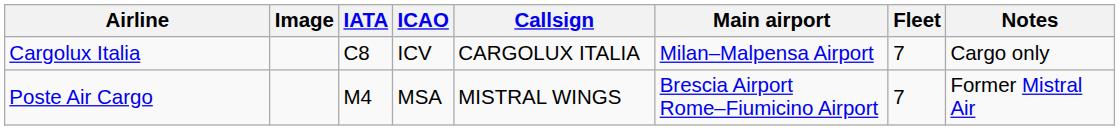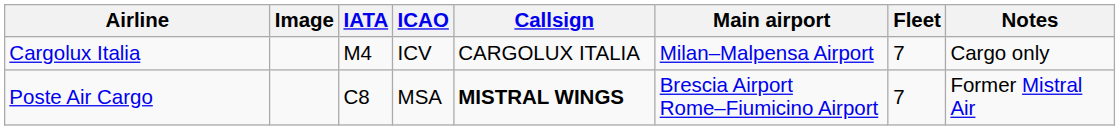(357, 53) C8 -> (358, 53) M4
(358, 97) M4 -> (357, 97) C8
(540, 97) normal -> (541, 97) bold
